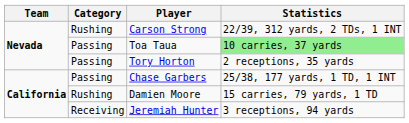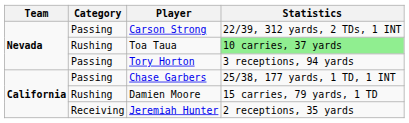(92, 29) Rushing -> (92, 29) Passing
(92, 46) Passing -> (92, 46) Rushing
(289, 62) 2 receptions, 35 yards -> (289, 62) 3 receptions, 94 yards
(289, 110) 3 receptions, 94 yards -> (289, 110) 2 receptions, 35 yards
